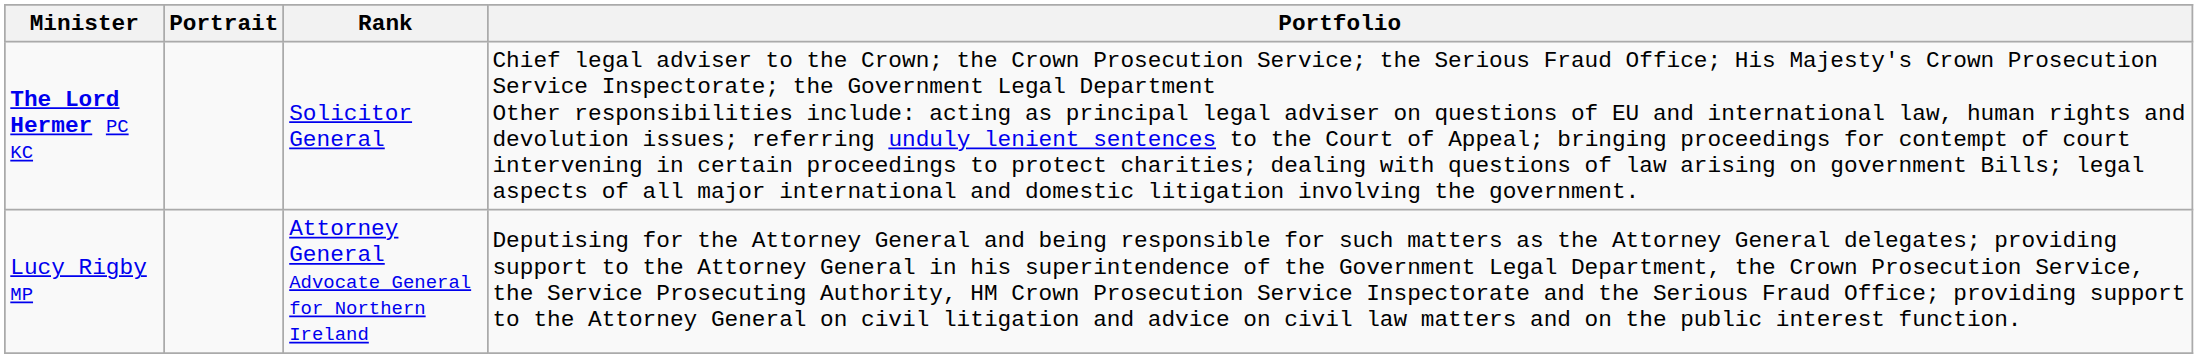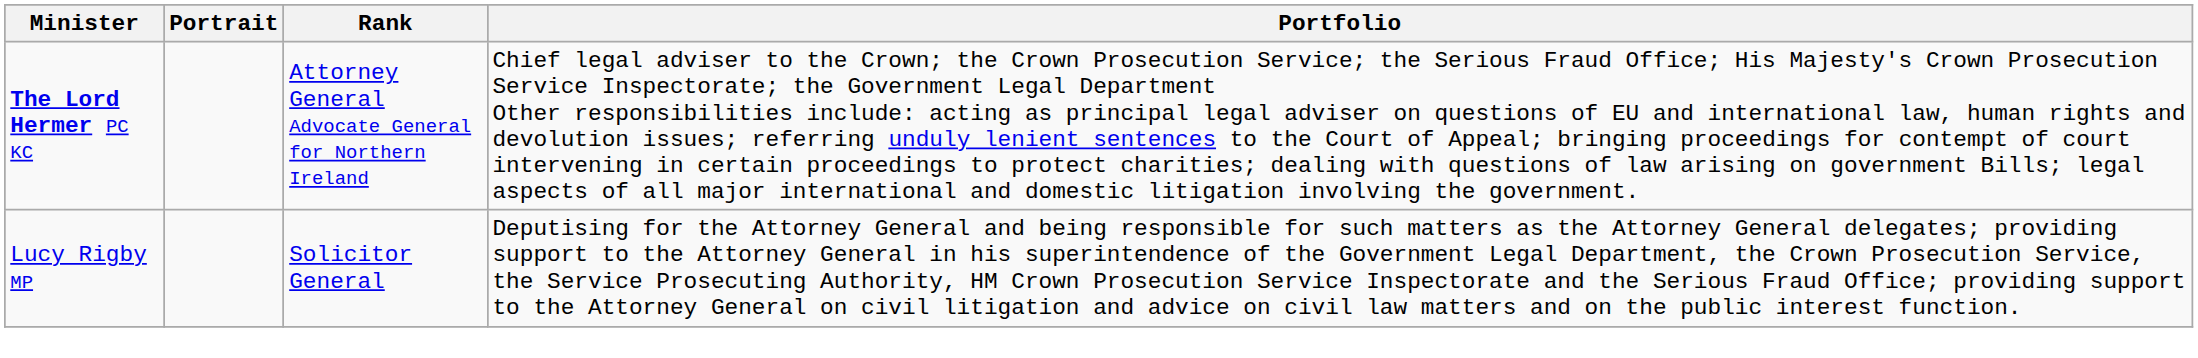(351, 126) Solicitor General -> (380, 125) Attorney General Advocate General for Northern Ireland
(380, 280) Attorney General Advocate General for Northern Ireland -> (351, 268) Solicitor General
